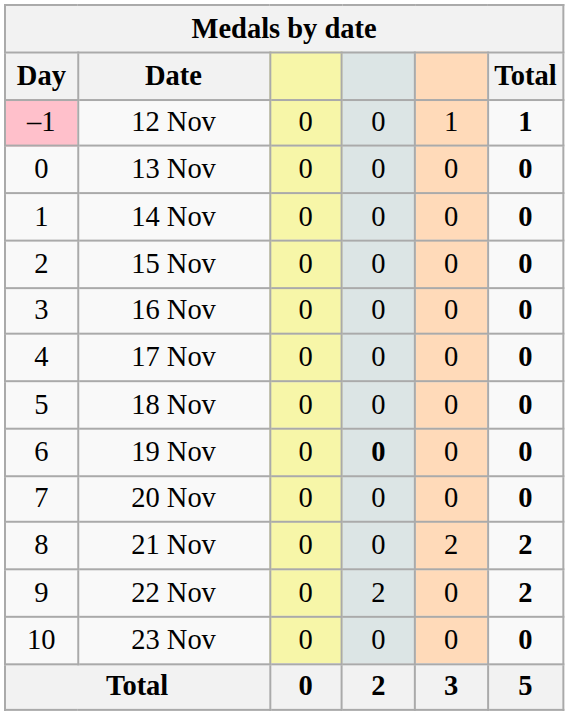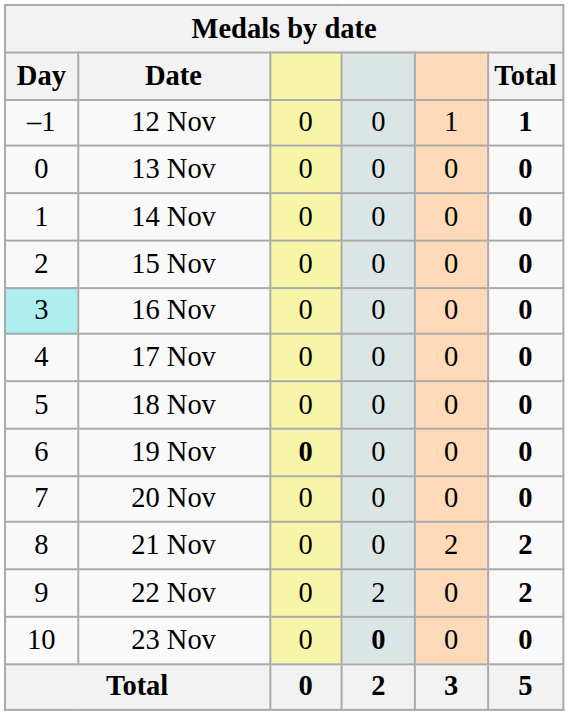(41, 122) pink background -> (41, 122) no background
(41, 310) no background -> (41, 310) paleturquoise background
(306, 451) normal -> (306, 451) bold
(378, 451) bold -> (378, 451) normal
(378, 639) normal -> (378, 639) bold
